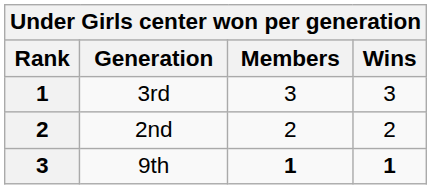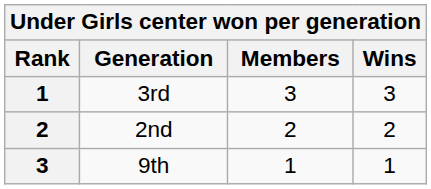(290, 165) bold -> (290, 165) normal
(390, 165) bold -> (390, 165) normal
